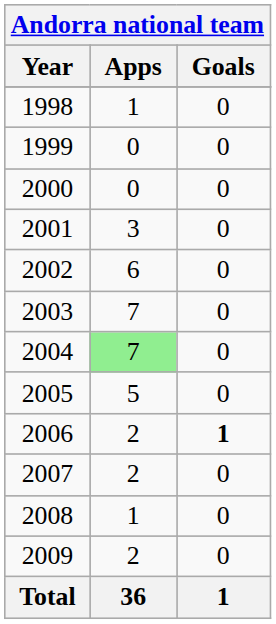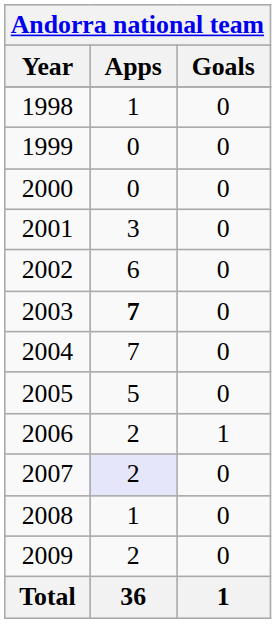(133, 310) normal -> (133, 310) bold
(133, 351) lightgreen background -> (133, 351) no background
(223, 433) bold -> (223, 433) normal
(133, 474) no background -> (133, 474) lavender background
